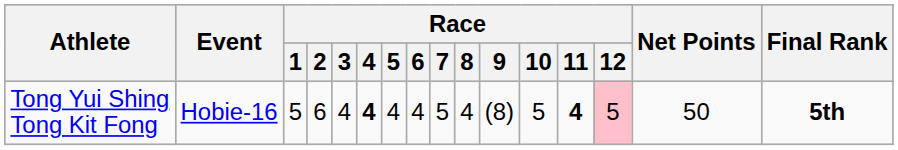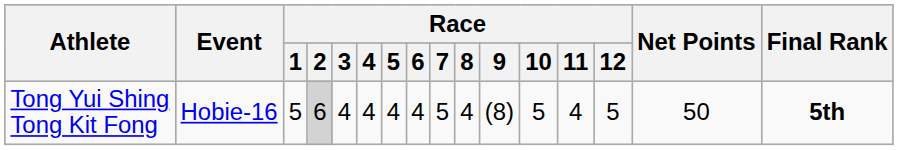(320, 113) no background -> (320, 113) lightgrey background
(369, 113) bold -> (369, 113) normal
(576, 113) bold -> (576, 113) normal
(613, 113) pink background -> (613, 113) no background
